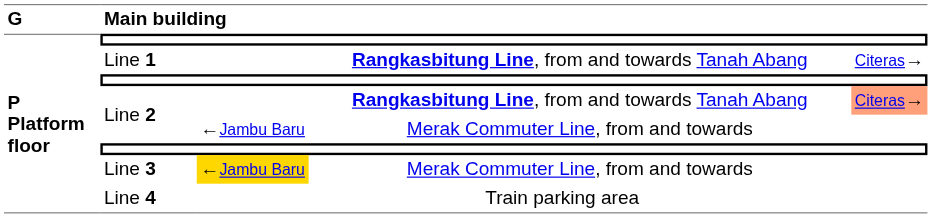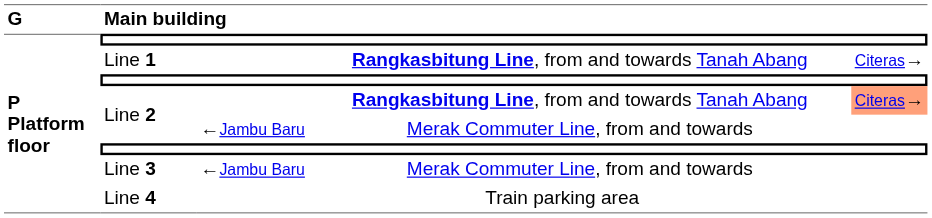(253, 169) gold background -> (253, 169) no background
